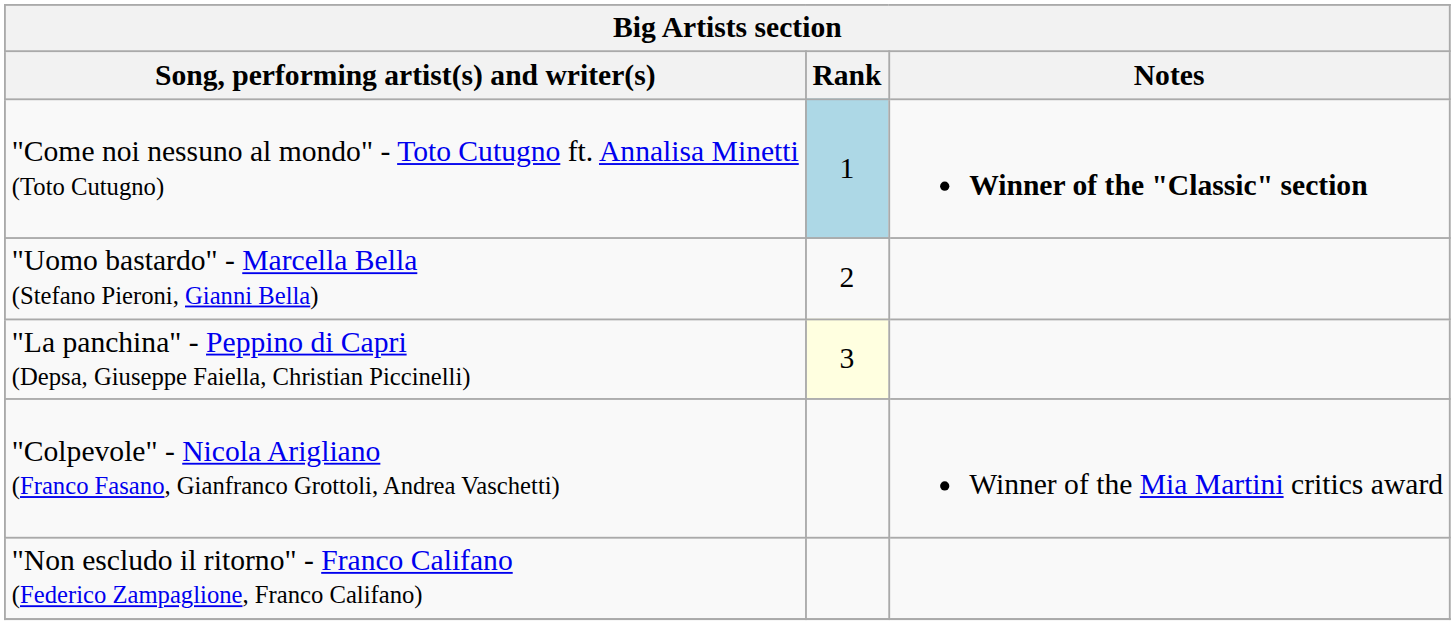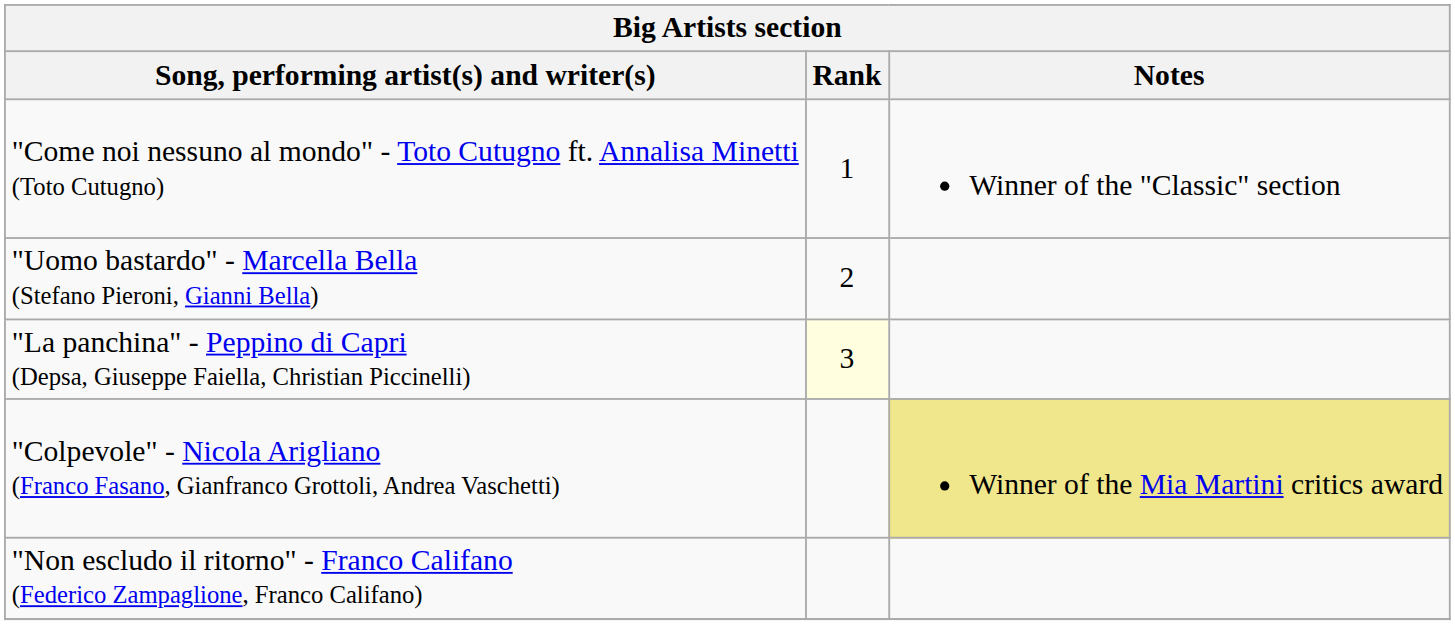(847, 168) lightblue background -> (847, 168) no background
(1169, 185) bold -> (1169, 185) normal
(1169, 485) no background -> (1169, 485) khaki background
